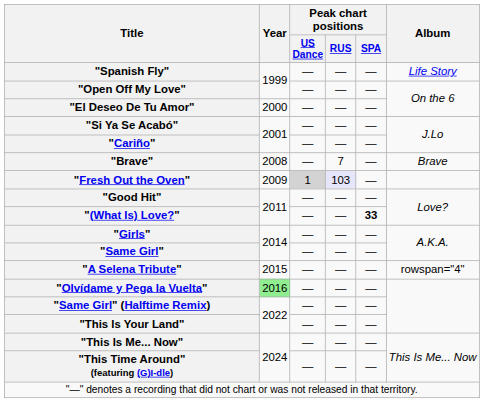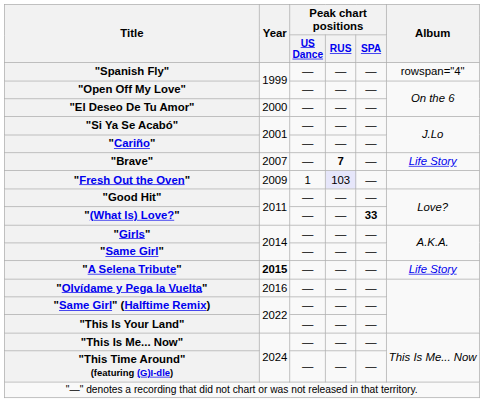(433, 71) Life Story -> (433, 71) rowspan="4"
(275, 161) 2008 -> (275, 161) 2007
(341, 161) normal -> (341, 161) bold
(433, 161) Brave -> (433, 161) Life Story
(308, 179) lightgrey background -> (308, 179) no background
(275, 269) normal -> (275, 269) bold
(433, 269) rowspan="4" -> (433, 269) Life Story
(275, 288) lightgreen background -> (275, 288) no background
